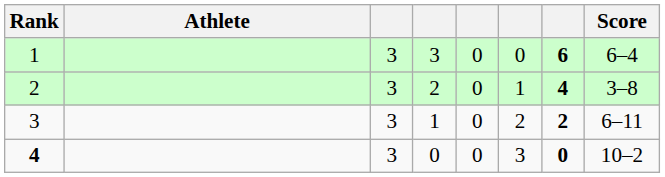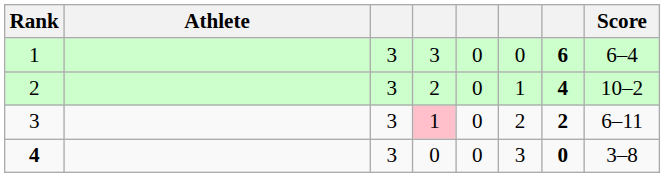(622, 88) 3–8 -> (622, 88) 10–2
(435, 121) no background -> (435, 121) pink background
(622, 155) 10–2 -> (622, 155) 3–8
